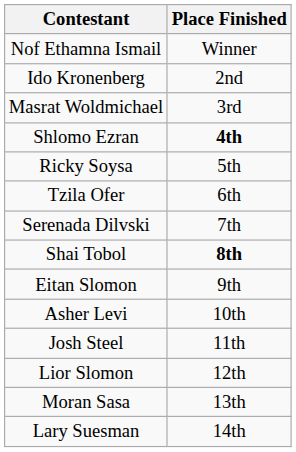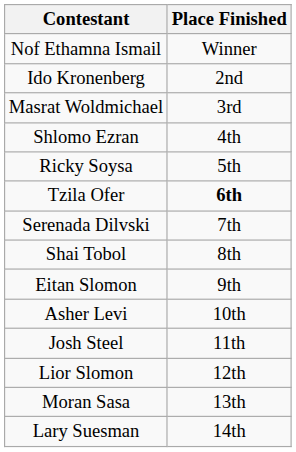(229, 136) bold -> (229, 136) normal
(229, 195) normal -> (229, 195) bold
(229, 254) bold -> (229, 254) normal
